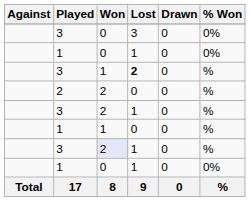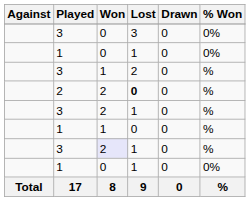(134, 71) bold -> (134, 71) normal
(134, 91) normal -> (134, 91) bold
